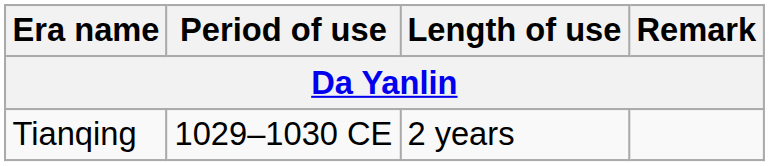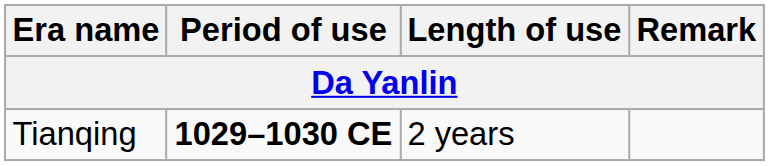(283, 133) normal -> (283, 133) bold
